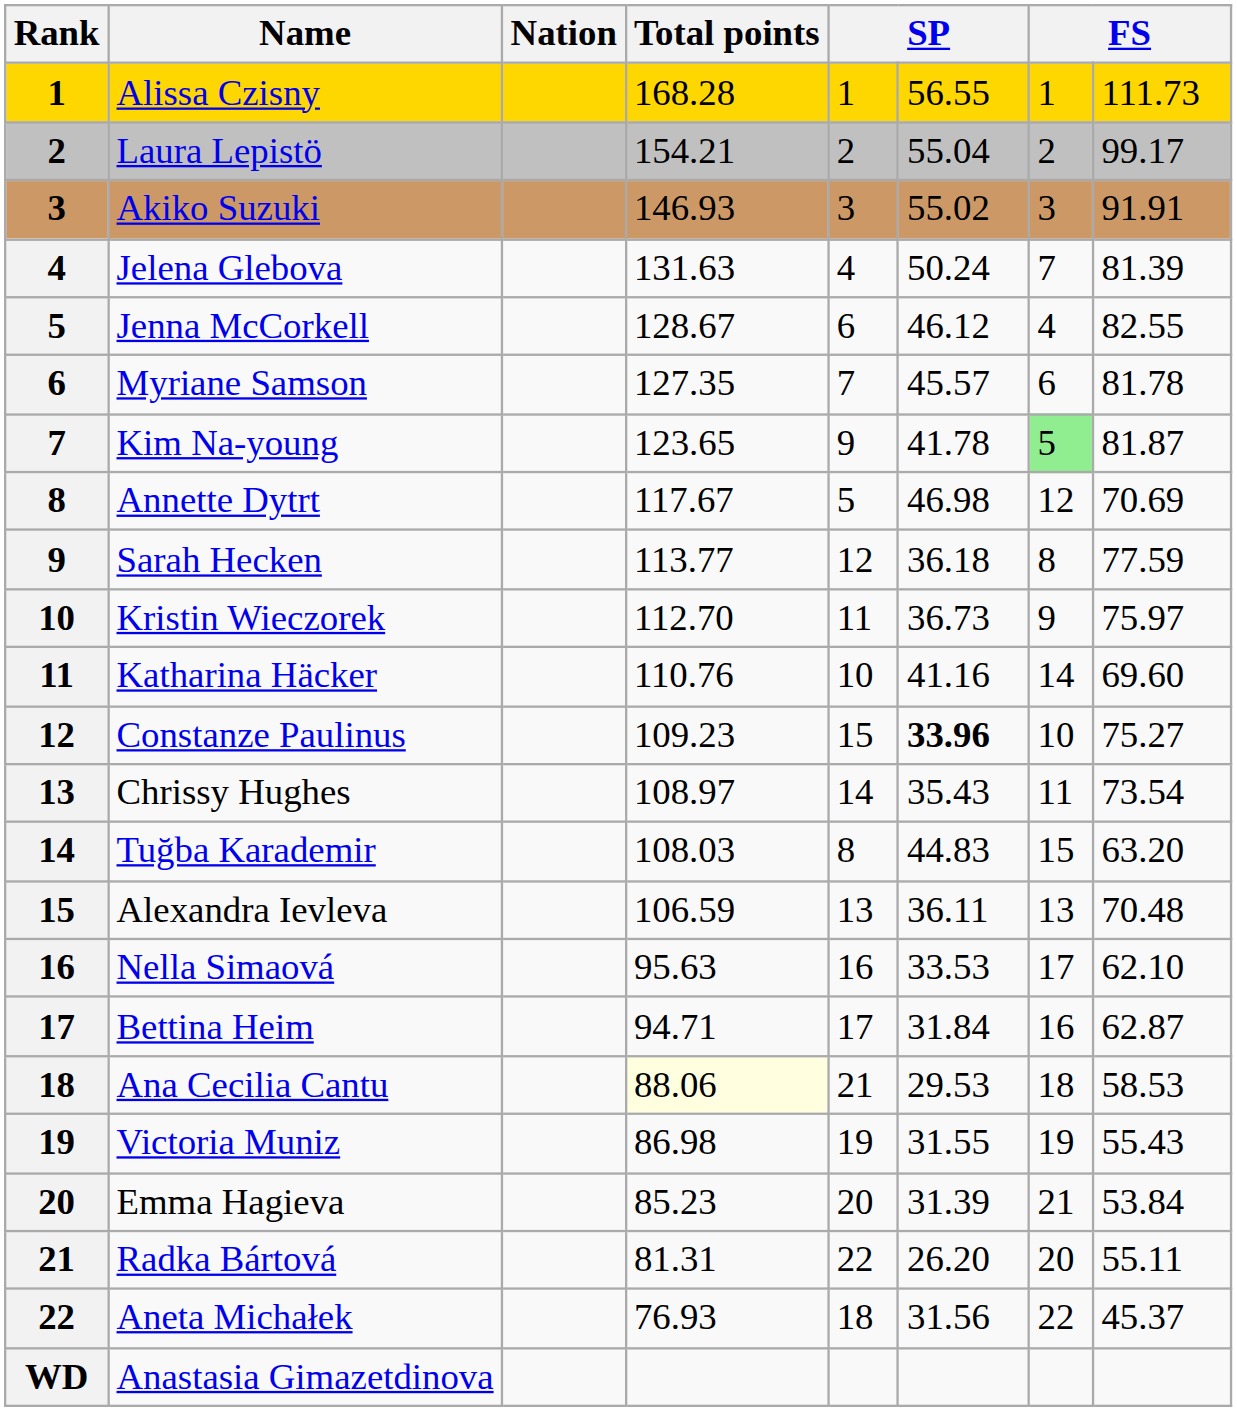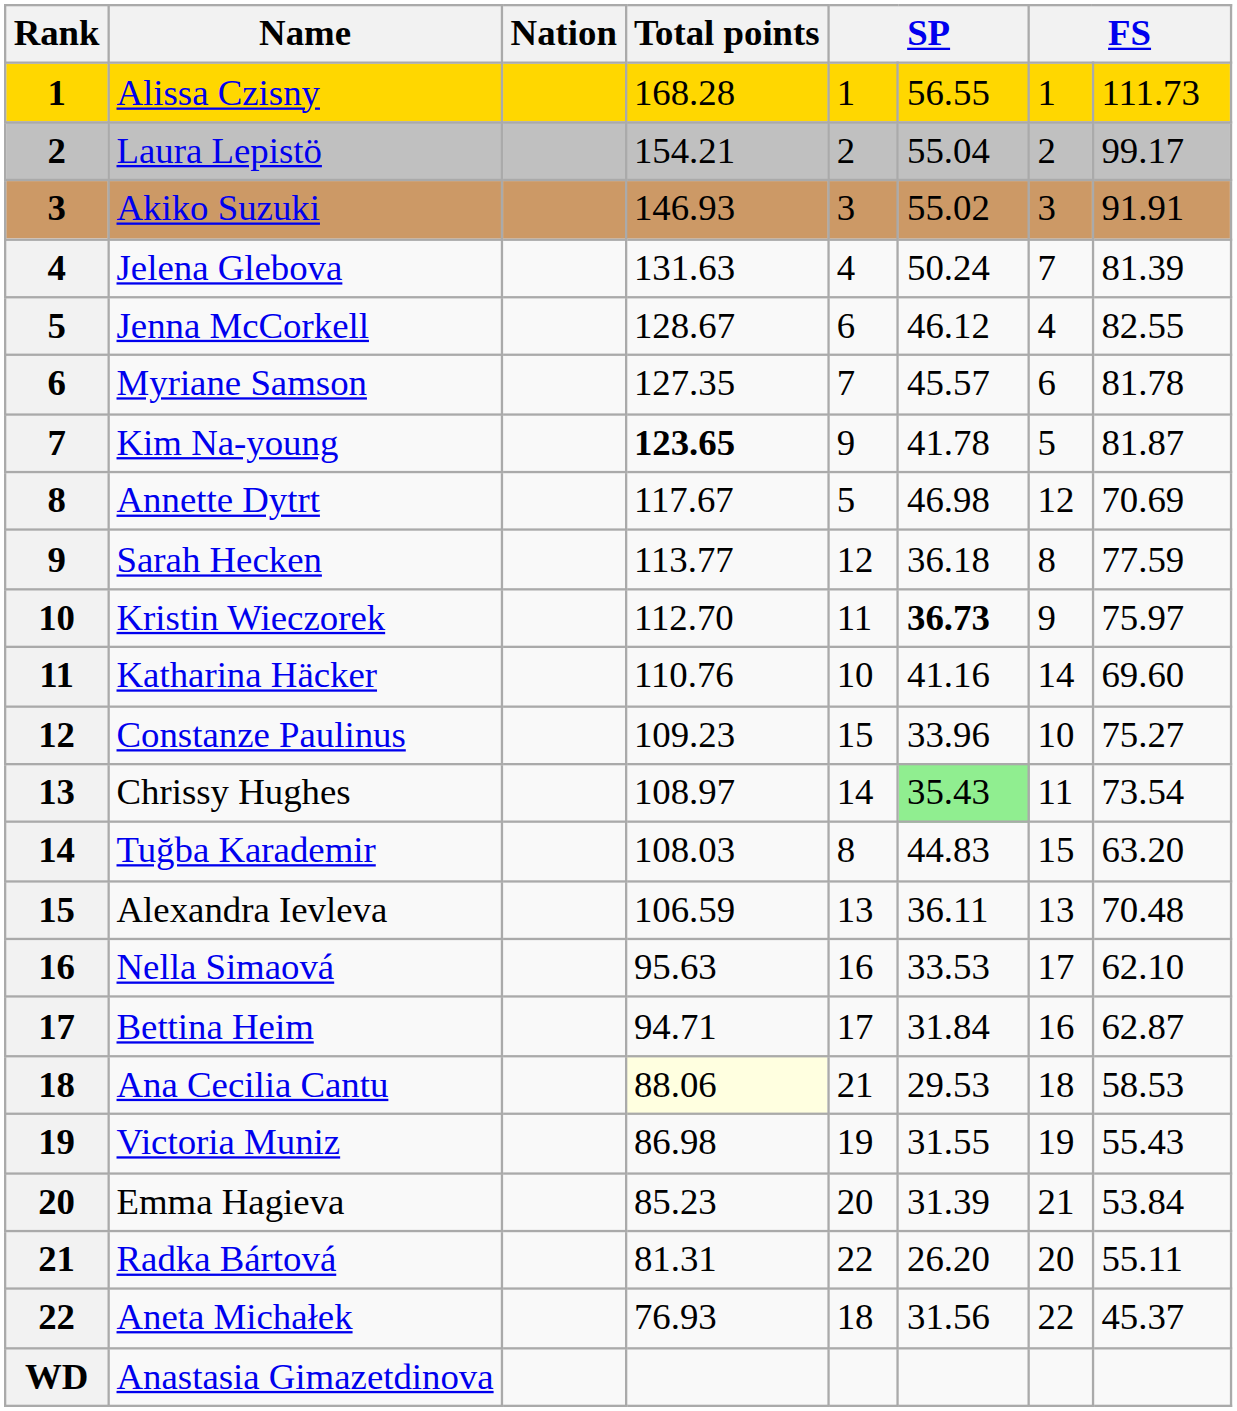(684, 442) normal -> (684, 442) bold
(1047, 442) lightgreen background -> (1047, 442) no background
(948, 617) normal -> (948, 617) bold
(948, 734) bold -> (948, 734) normal
(948, 792) no background -> (948, 792) lightgreen background
